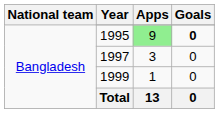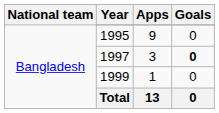(152, 35) lightgreen background -> (152, 35) no background
(193, 35) bold -> (193, 35) normal
(193, 56) normal -> (193, 56) bold
